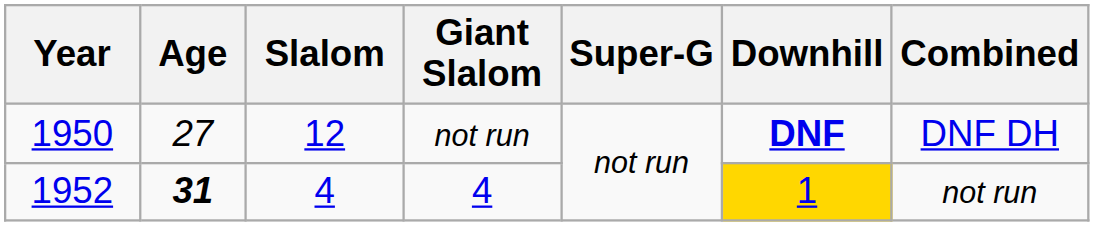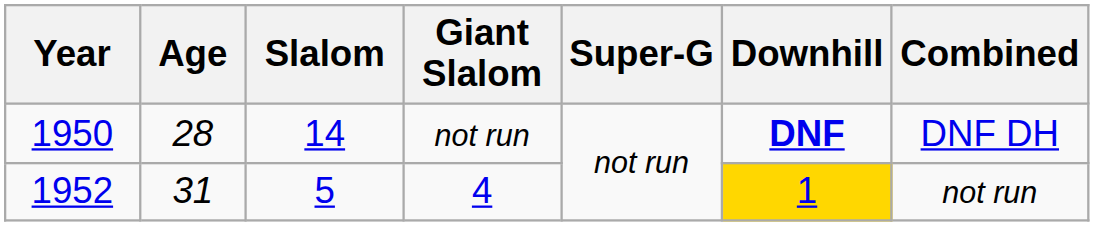(193, 132) 27 -> (193, 132) 28
(325, 132) 12 -> (325, 132) 14
(193, 190) bold -> (193, 190) normal
(325, 190) 4 -> (325, 190) 5
